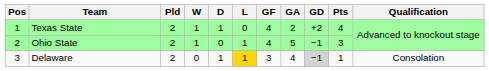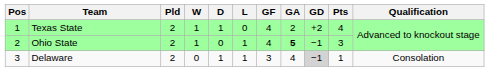(293, 43) normal -> (293, 43) bold
(245, 58) gold background -> (245, 58) no background
